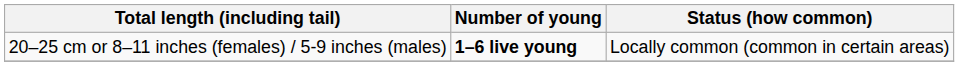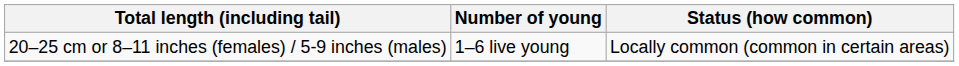(516, 46) bold -> (512, 46) normal
